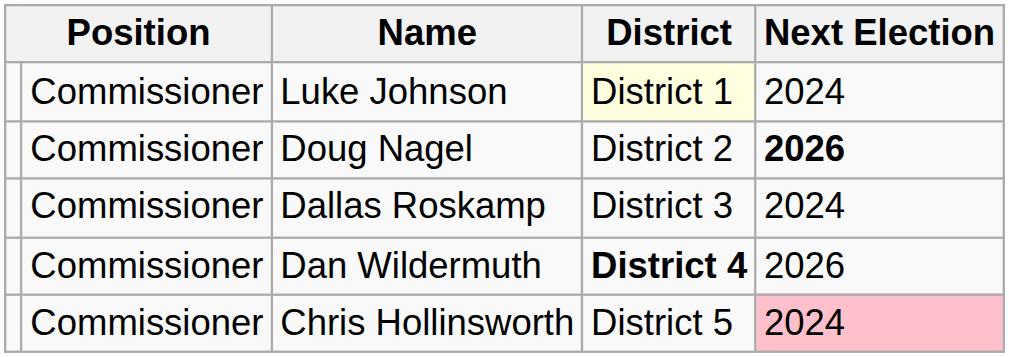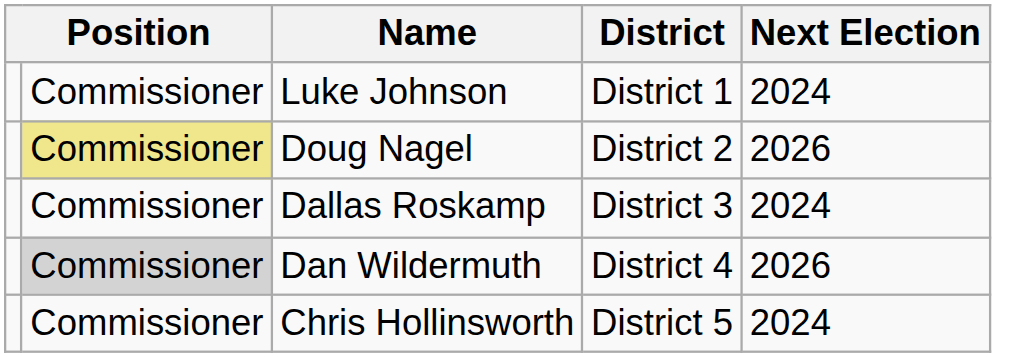(662, 91) lightyellow background -> (662, 91) no background
(147, 149) no background -> (147, 149) khaki background
(805, 149) bold -> (790, 149) normal
(147, 264) no background -> (147, 264) lightgrey background
(669, 264) bold -> (662, 264) normal
(805, 322) pink background -> (790, 322) no background
